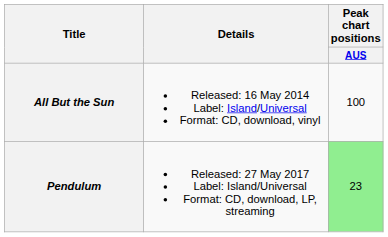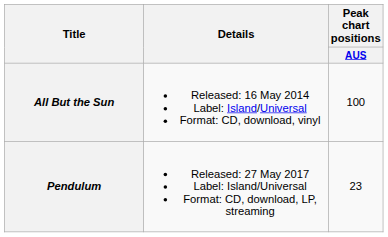(356, 186) lightgreen background -> (356, 186) no background
